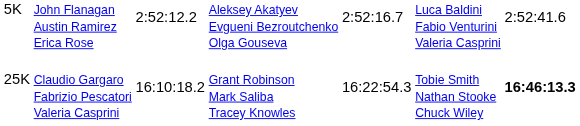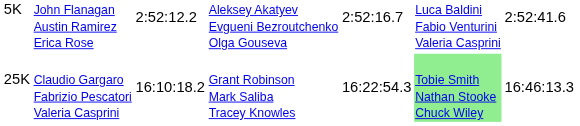(456, 97) no background -> (456, 97) lightgreen background
(540, 87) bold -> (539, 87) normal
